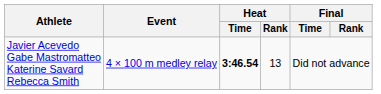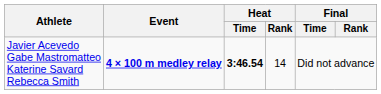(161, 64) normal -> (164, 64) bold
(275, 64) 13 -> (280, 64) 14
